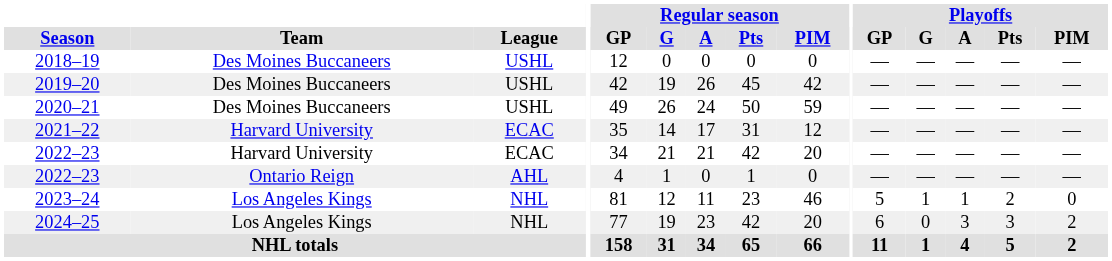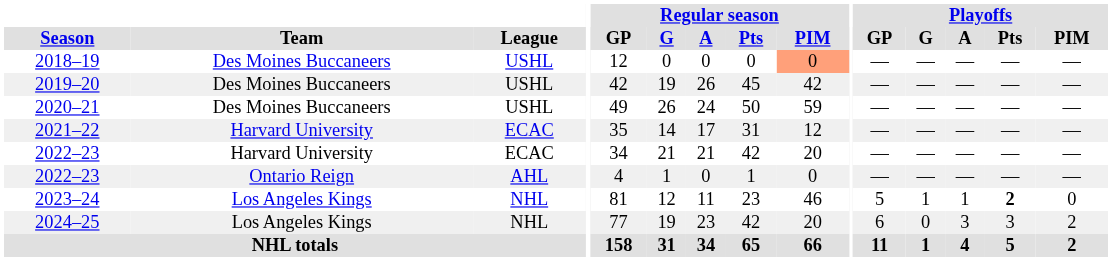(813, 61) no background -> (813, 61) lightsalmon background
(1010, 199) normal -> (1010, 199) bold
